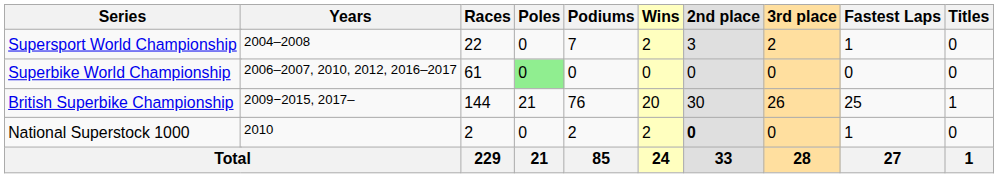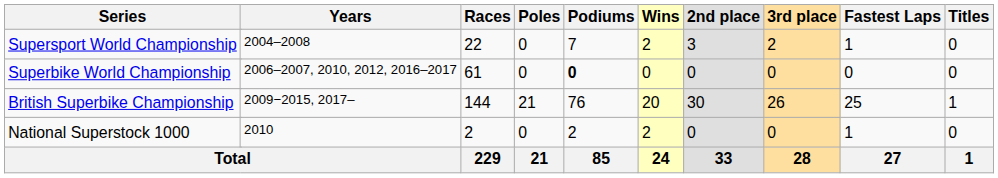(523, 73) lightgreen background -> (523, 73) no background
(572, 73) normal -> (572, 73) bold
(691, 132) bold -> (691, 132) normal
